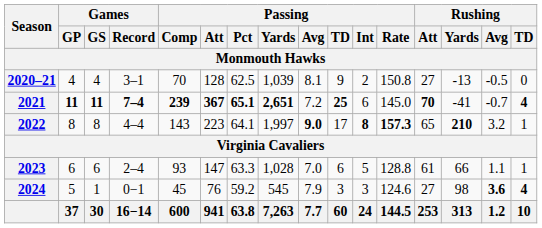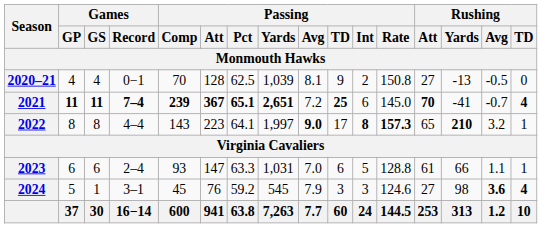(134, 80) 3–1 -> (134, 80) 0−1
(278, 168) 1,028 -> (278, 168) 1,031
(134, 189) 0−1 -> (134, 189) 3–1
